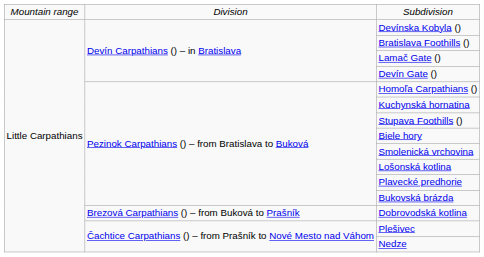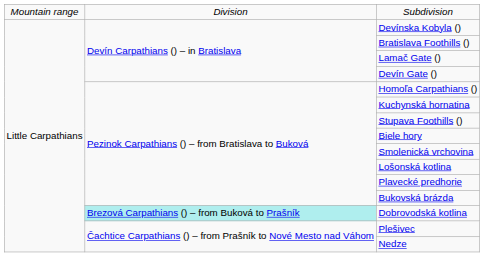(193, 213) no background -> (193, 213) paleturquoise background
